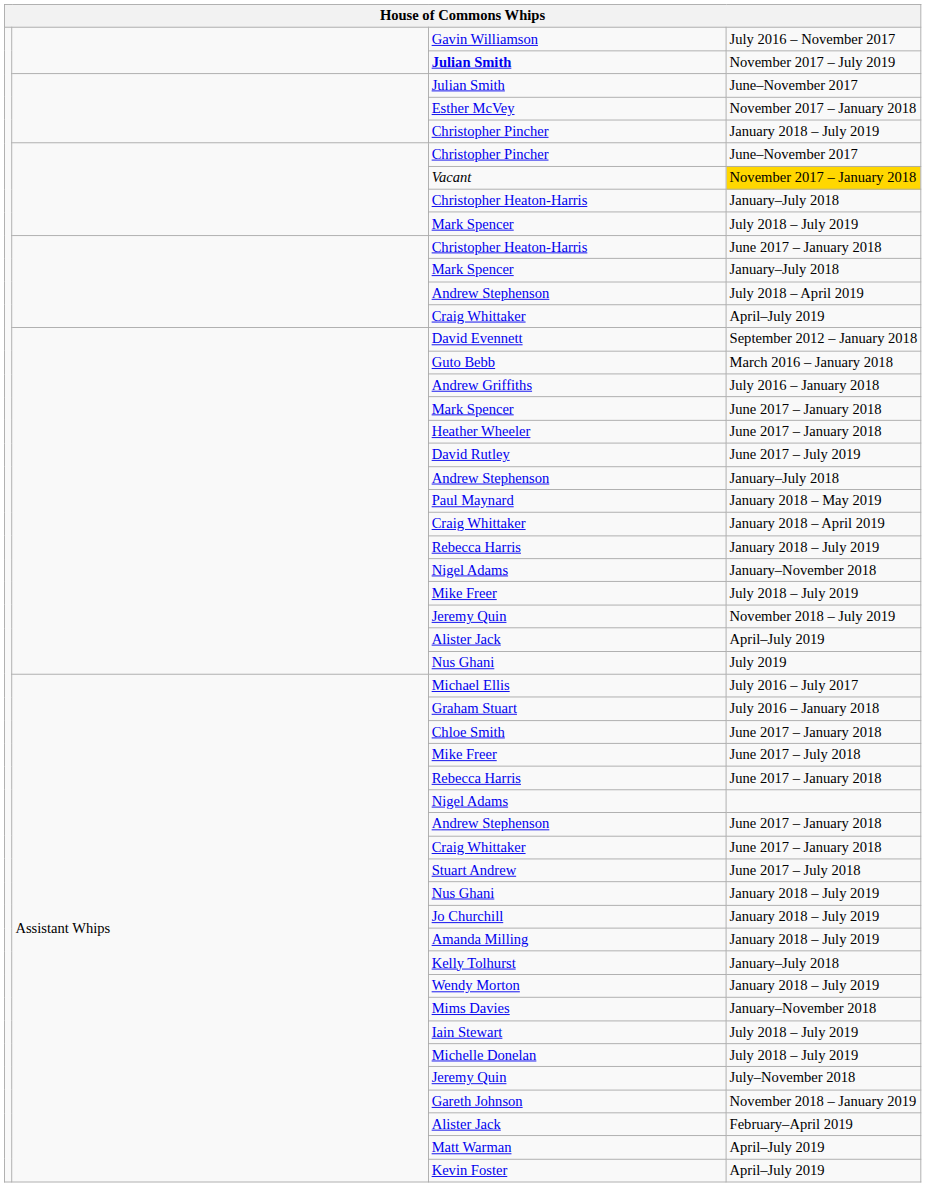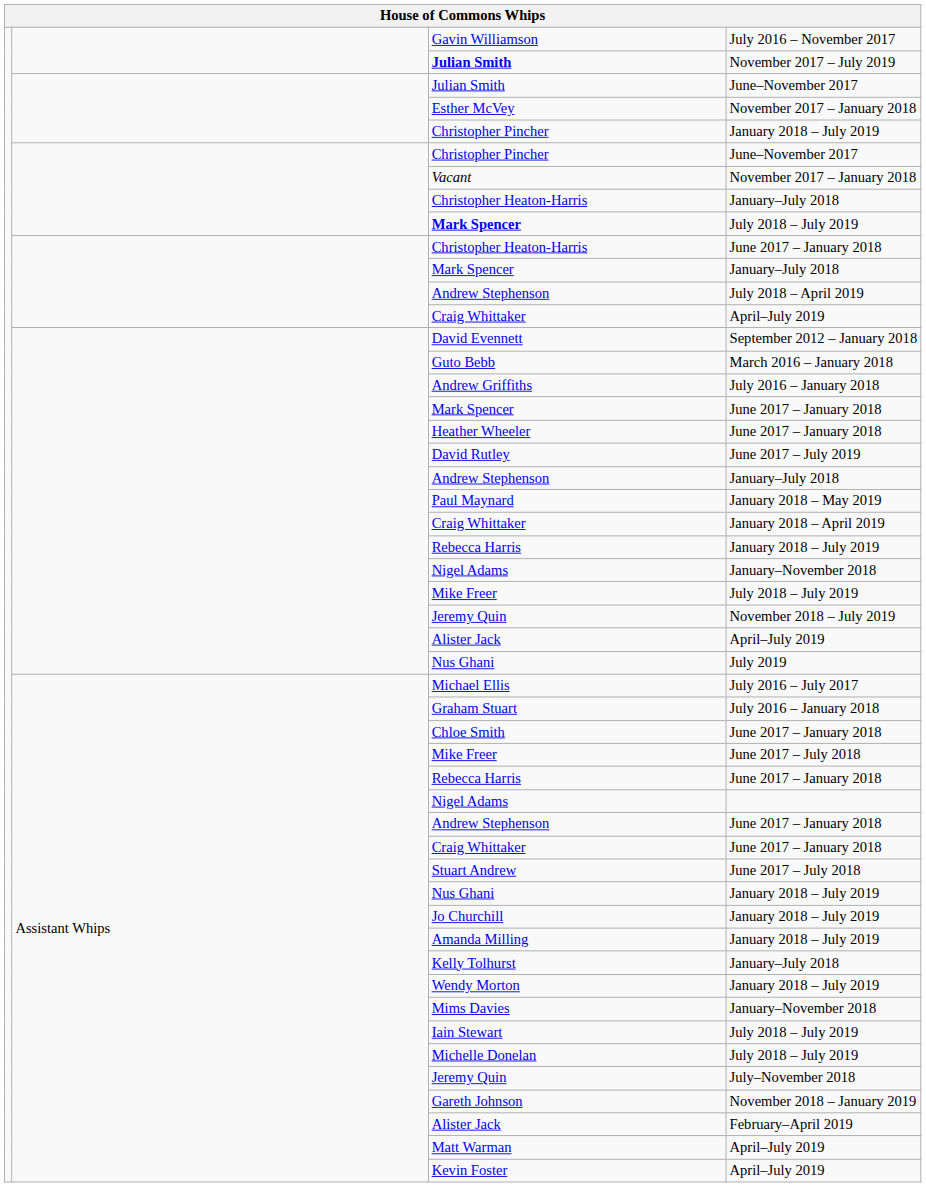(823, 177) gold background -> (823, 177) no background
(473, 223) normal -> (476, 223) bold
